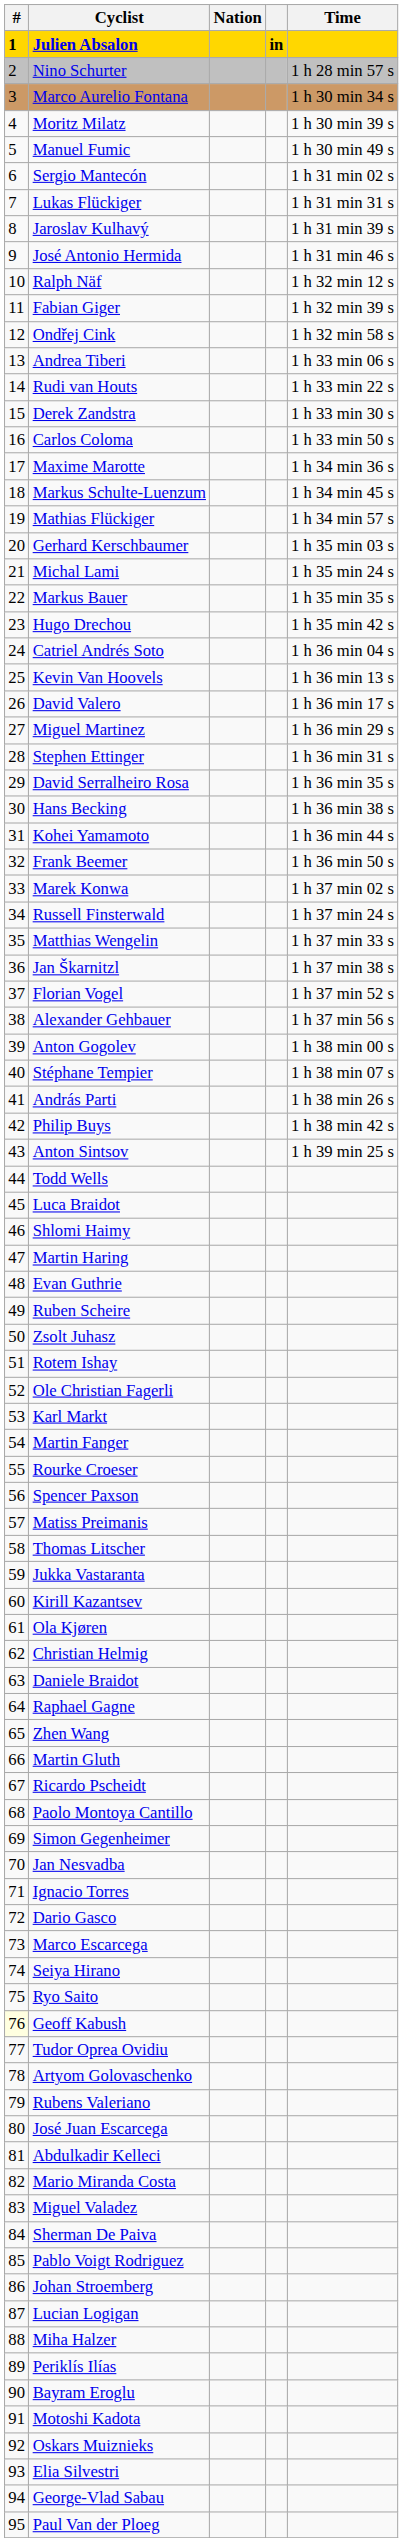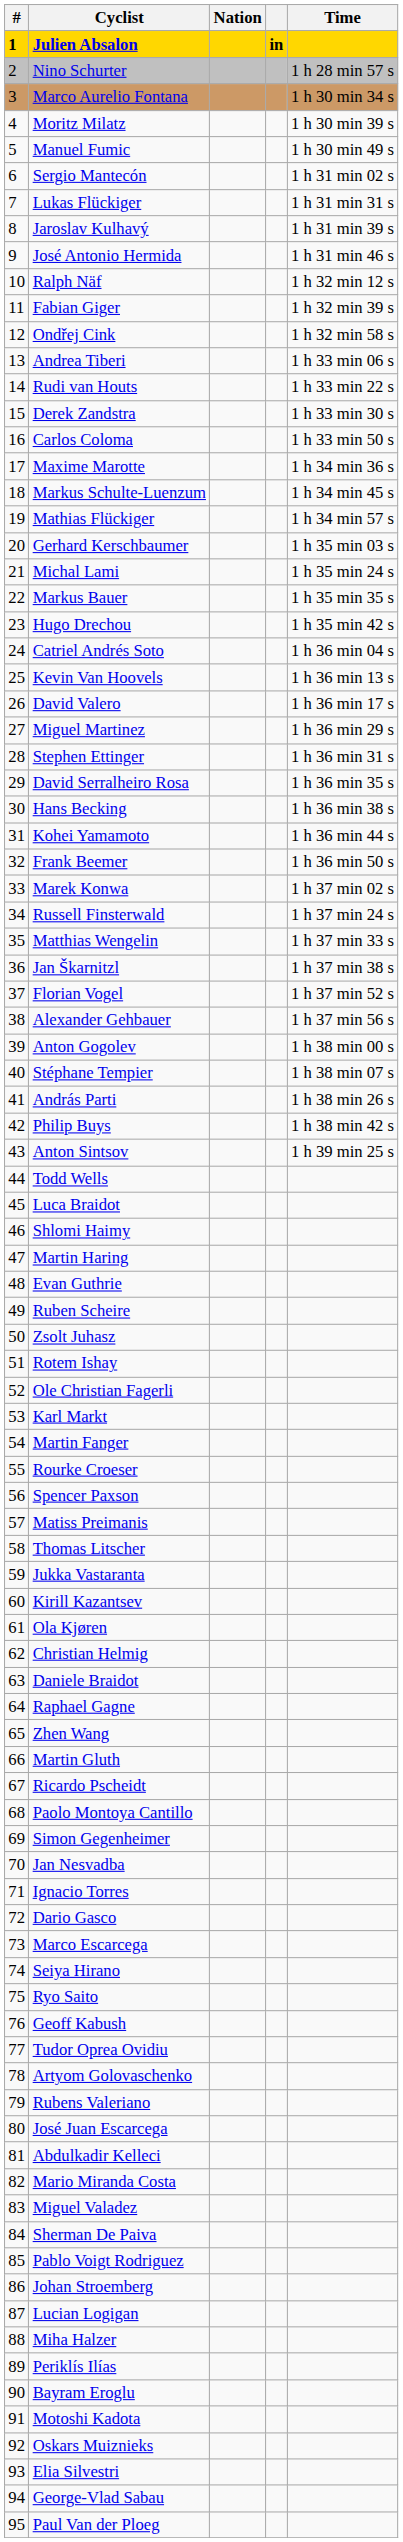(17, 2023) lightyellow background -> (17, 2023) no background
